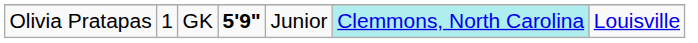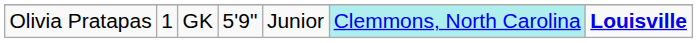(242, 21) bold -> (240, 21) normal
(637, 21) normal -> (639, 21) bold
